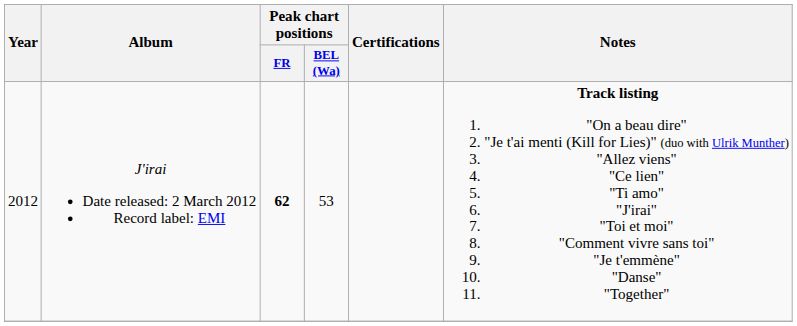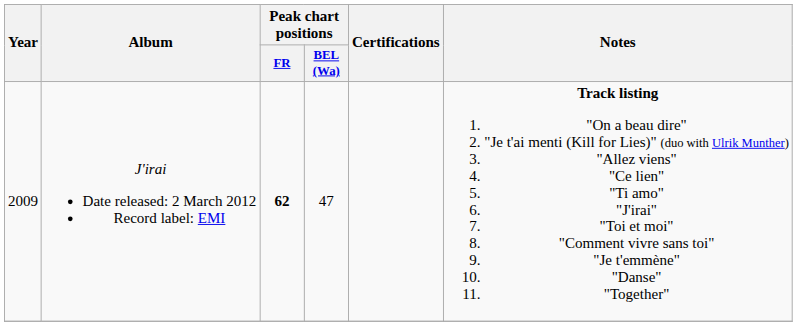(23, 201) 2012 -> (23, 201) 2009
(326, 201) 53 -> (326, 201) 47
